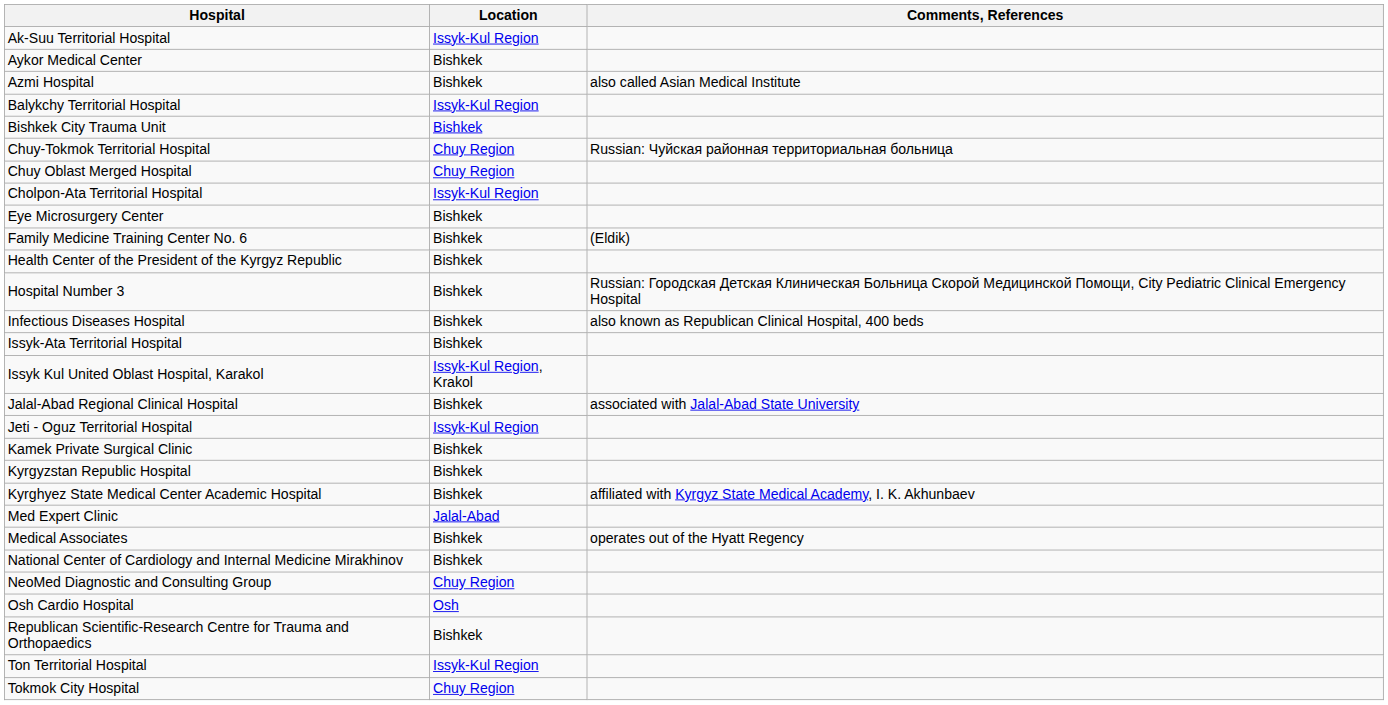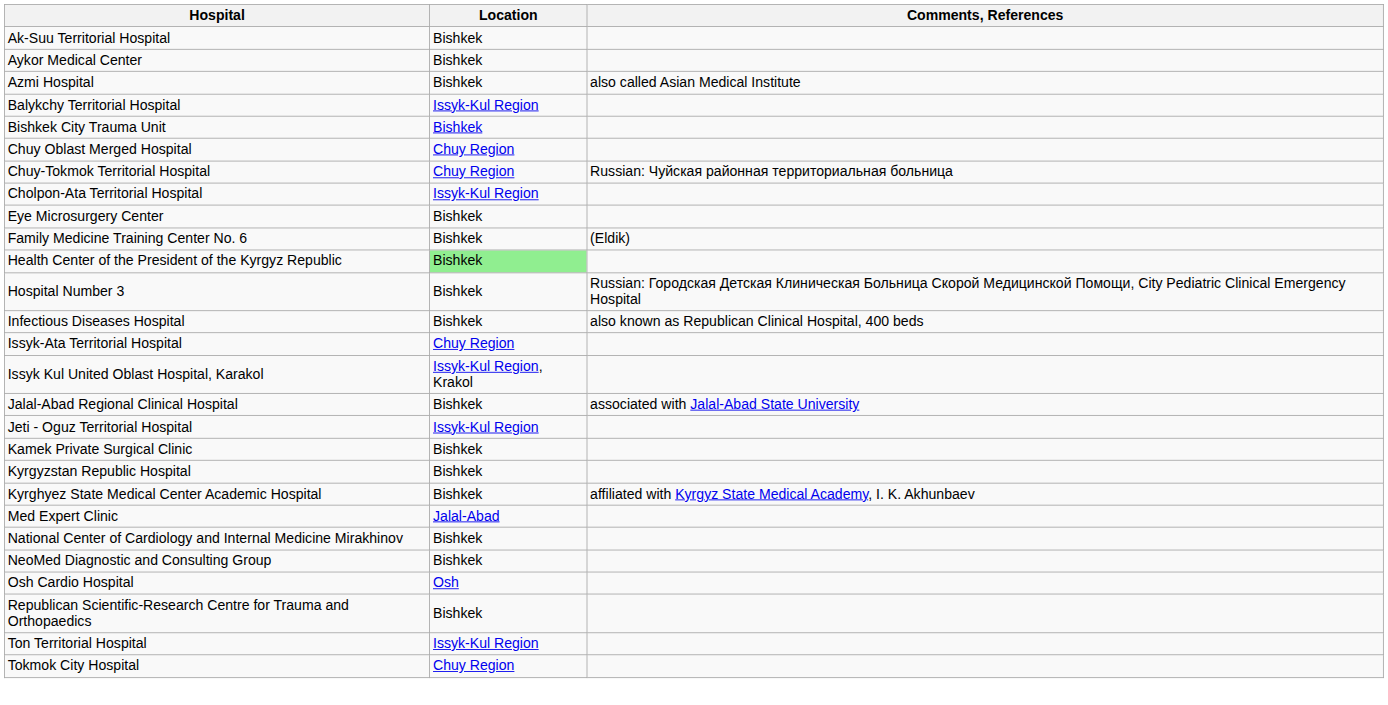(486, 37) Issyk-Kul Region -> (458, 37) Bishkek
rows swapped: (100, 171) <-> (109, 149)
(458, 261) no background -> (458, 261) lightgreen background
(458, 344) Bishkek -> (474, 344) Chuy Region
- row: (68, 538)
(474, 583) Chuy Region -> (458, 560) Bishkek
